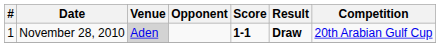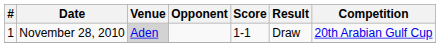(242, 33) bold -> (242, 33) normal
(287, 33) bold -> (286, 33) normal
